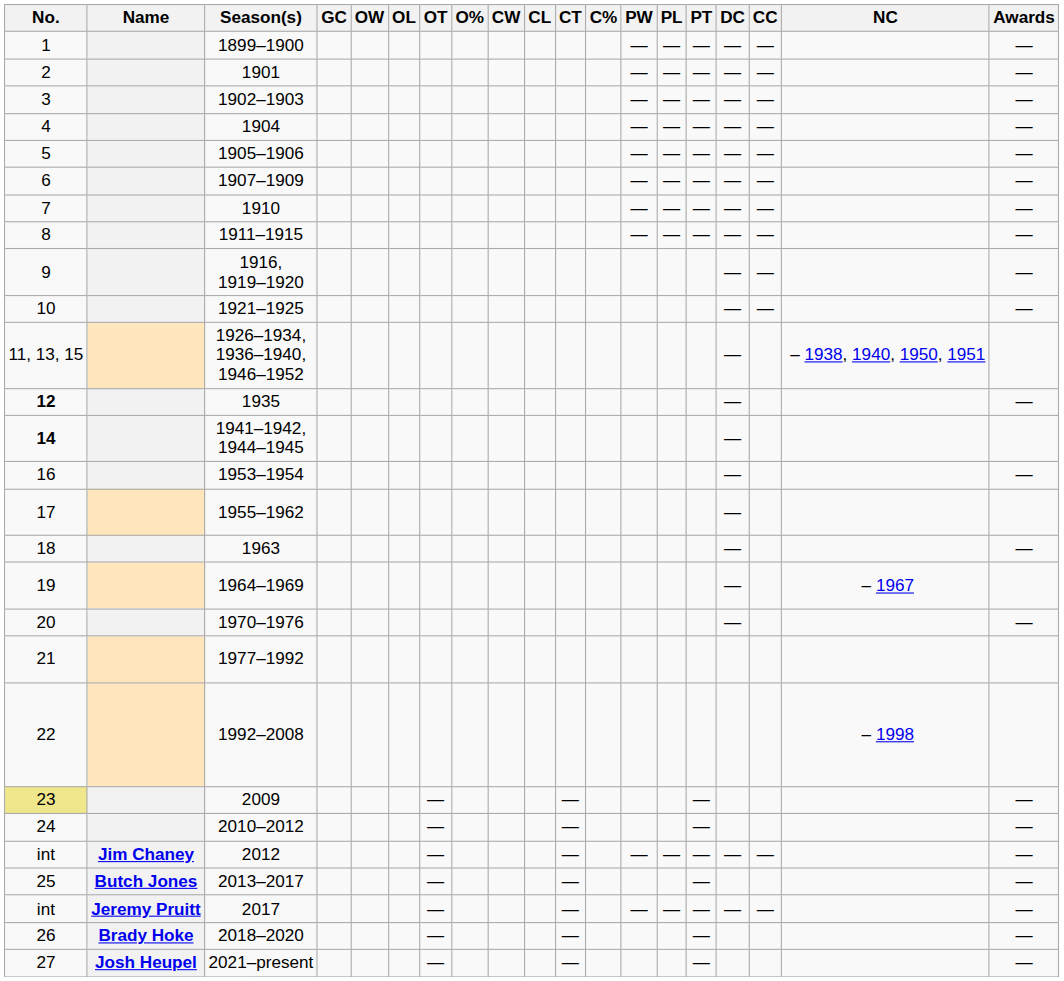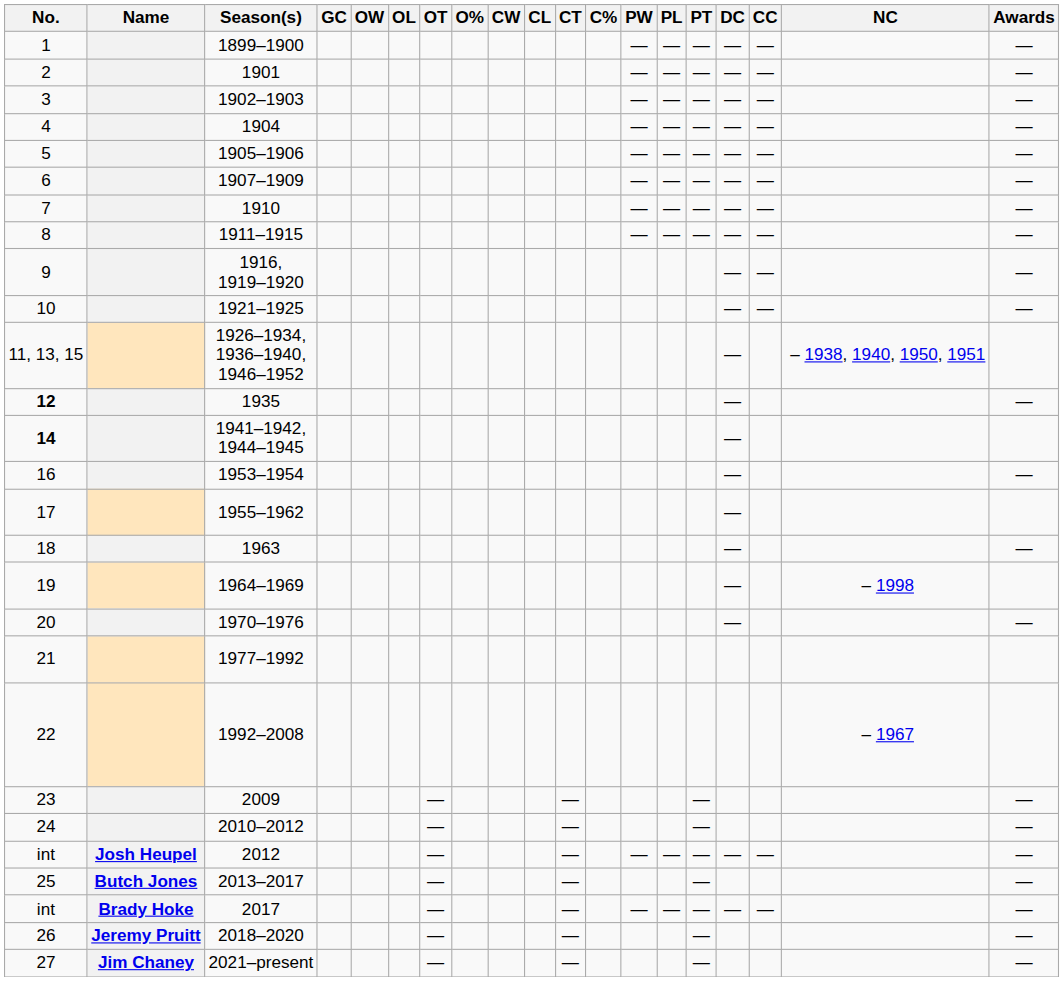(885, 585) – 1967 -> (885, 585) – 1998
(885, 734) – 1998 -> (885, 734) – 1967
(46, 800) khaki background -> (46, 800) no background
(146, 854) Jim Chaney -> (146, 854) Josh Heupel
(146, 908) Jeremy Pruitt -> (146, 908) Brady Hoke
(146, 935) Brady Hoke -> (146, 935) Jeremy Pruitt
(146, 963) Josh Heupel -> (146, 963) Jim Chaney
